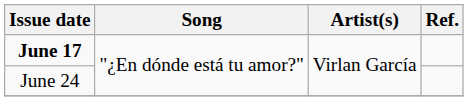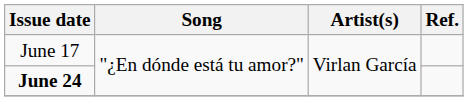(50, 50) bold -> (50, 50) normal
(50, 80) normal -> (50, 80) bold
